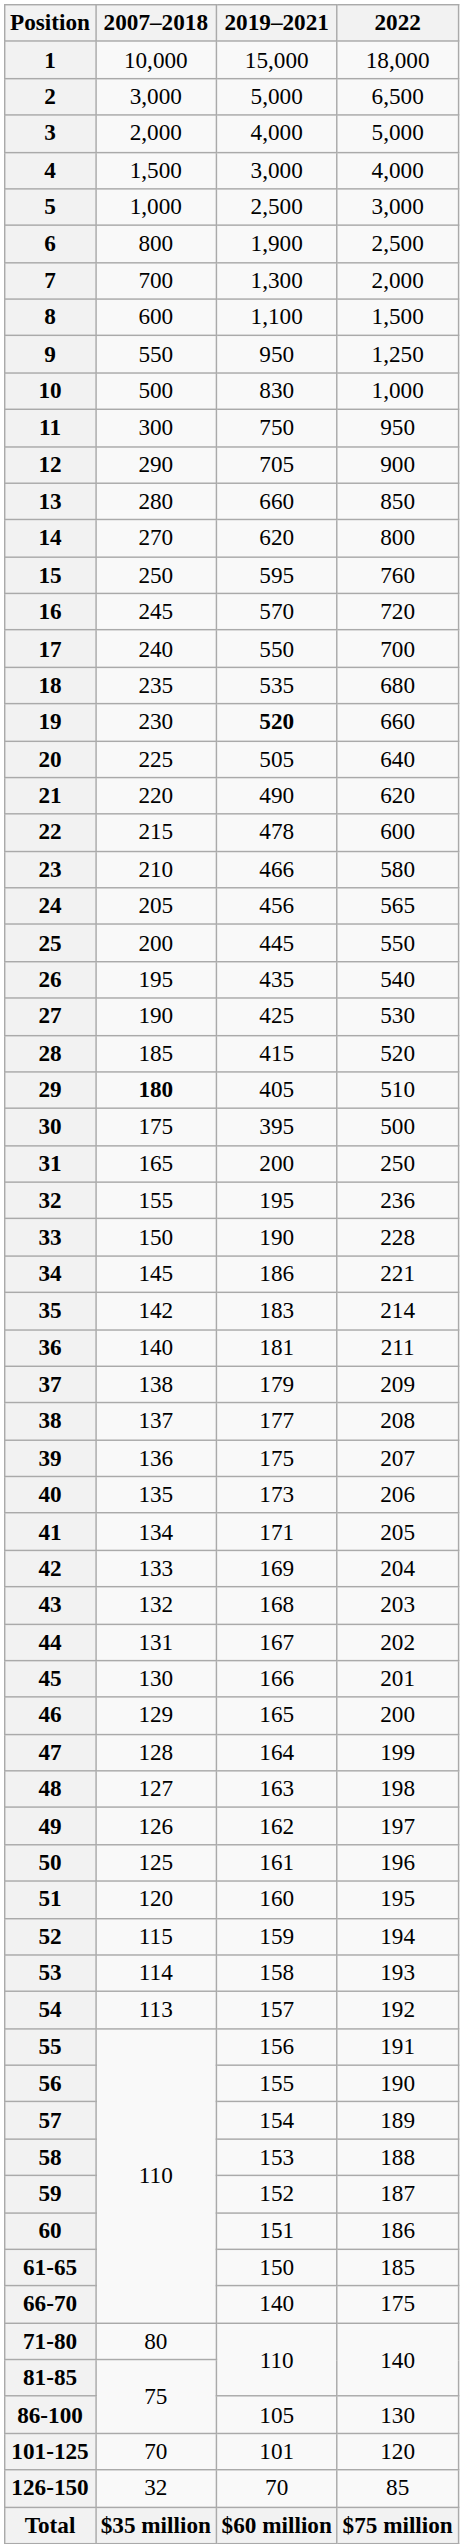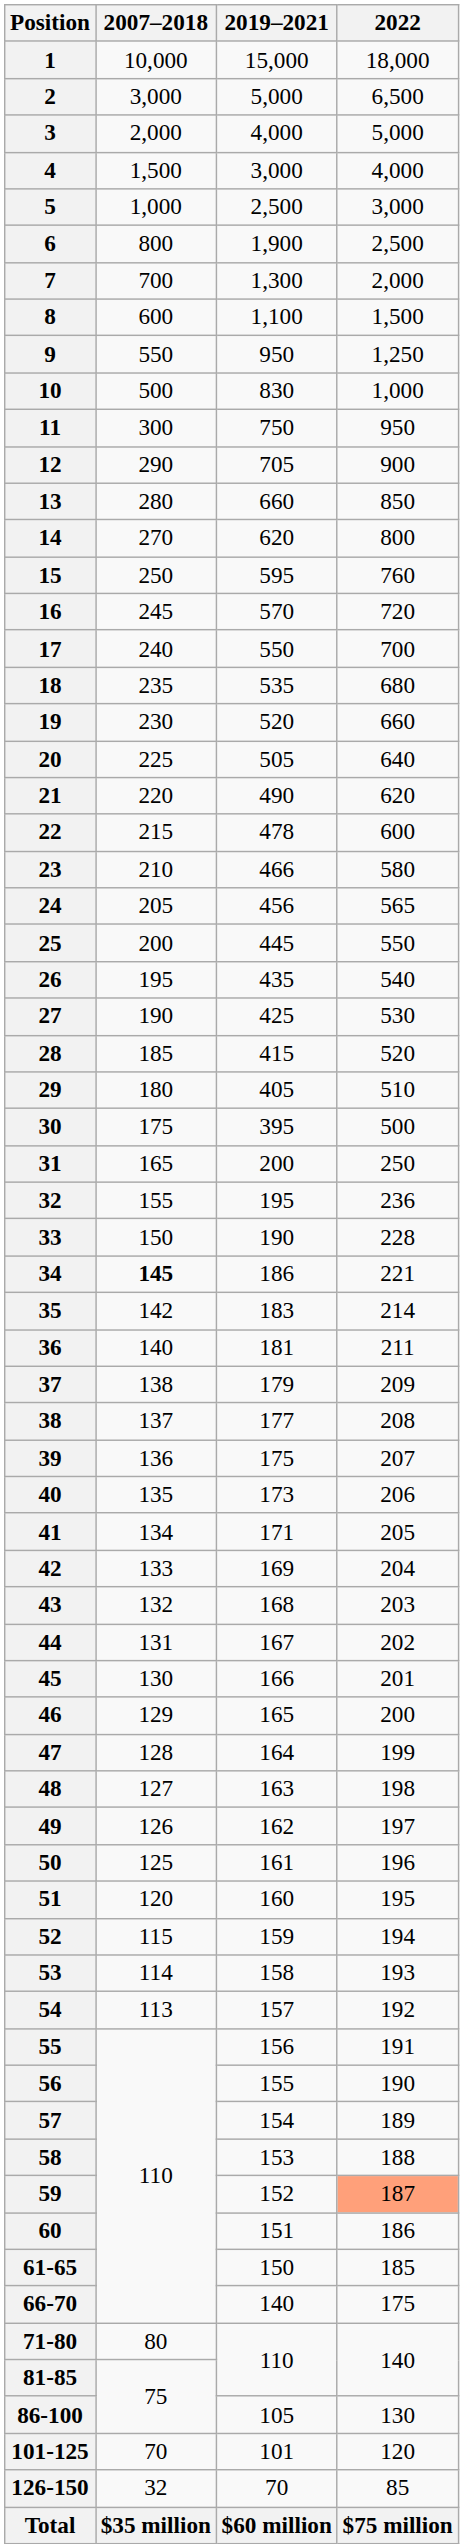(277, 721) bold -> (277, 721) normal
(156, 1089) bold -> (156, 1089) normal
(156, 1273) normal -> (156, 1273) bold
(398, 2193) no background -> (398, 2193) lightsalmon background
